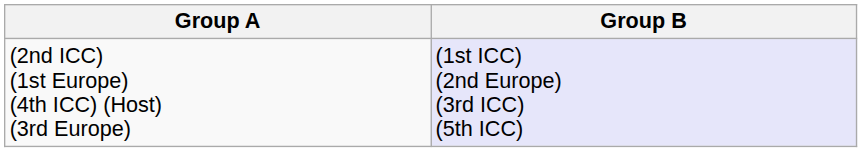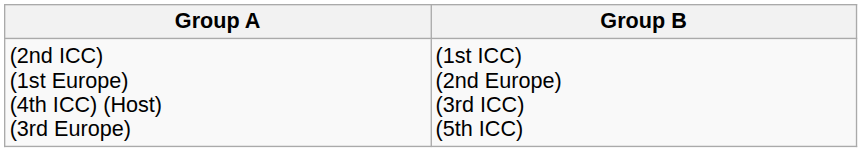(499, 92) lavender background -> (499, 92) no background
